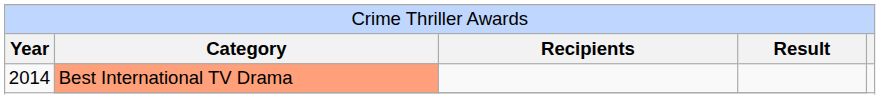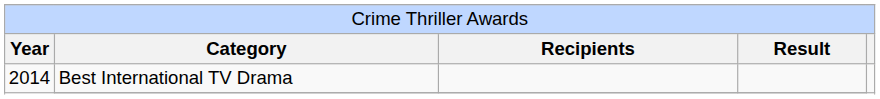(176, 78) lightsalmon background -> (176, 78) no background
